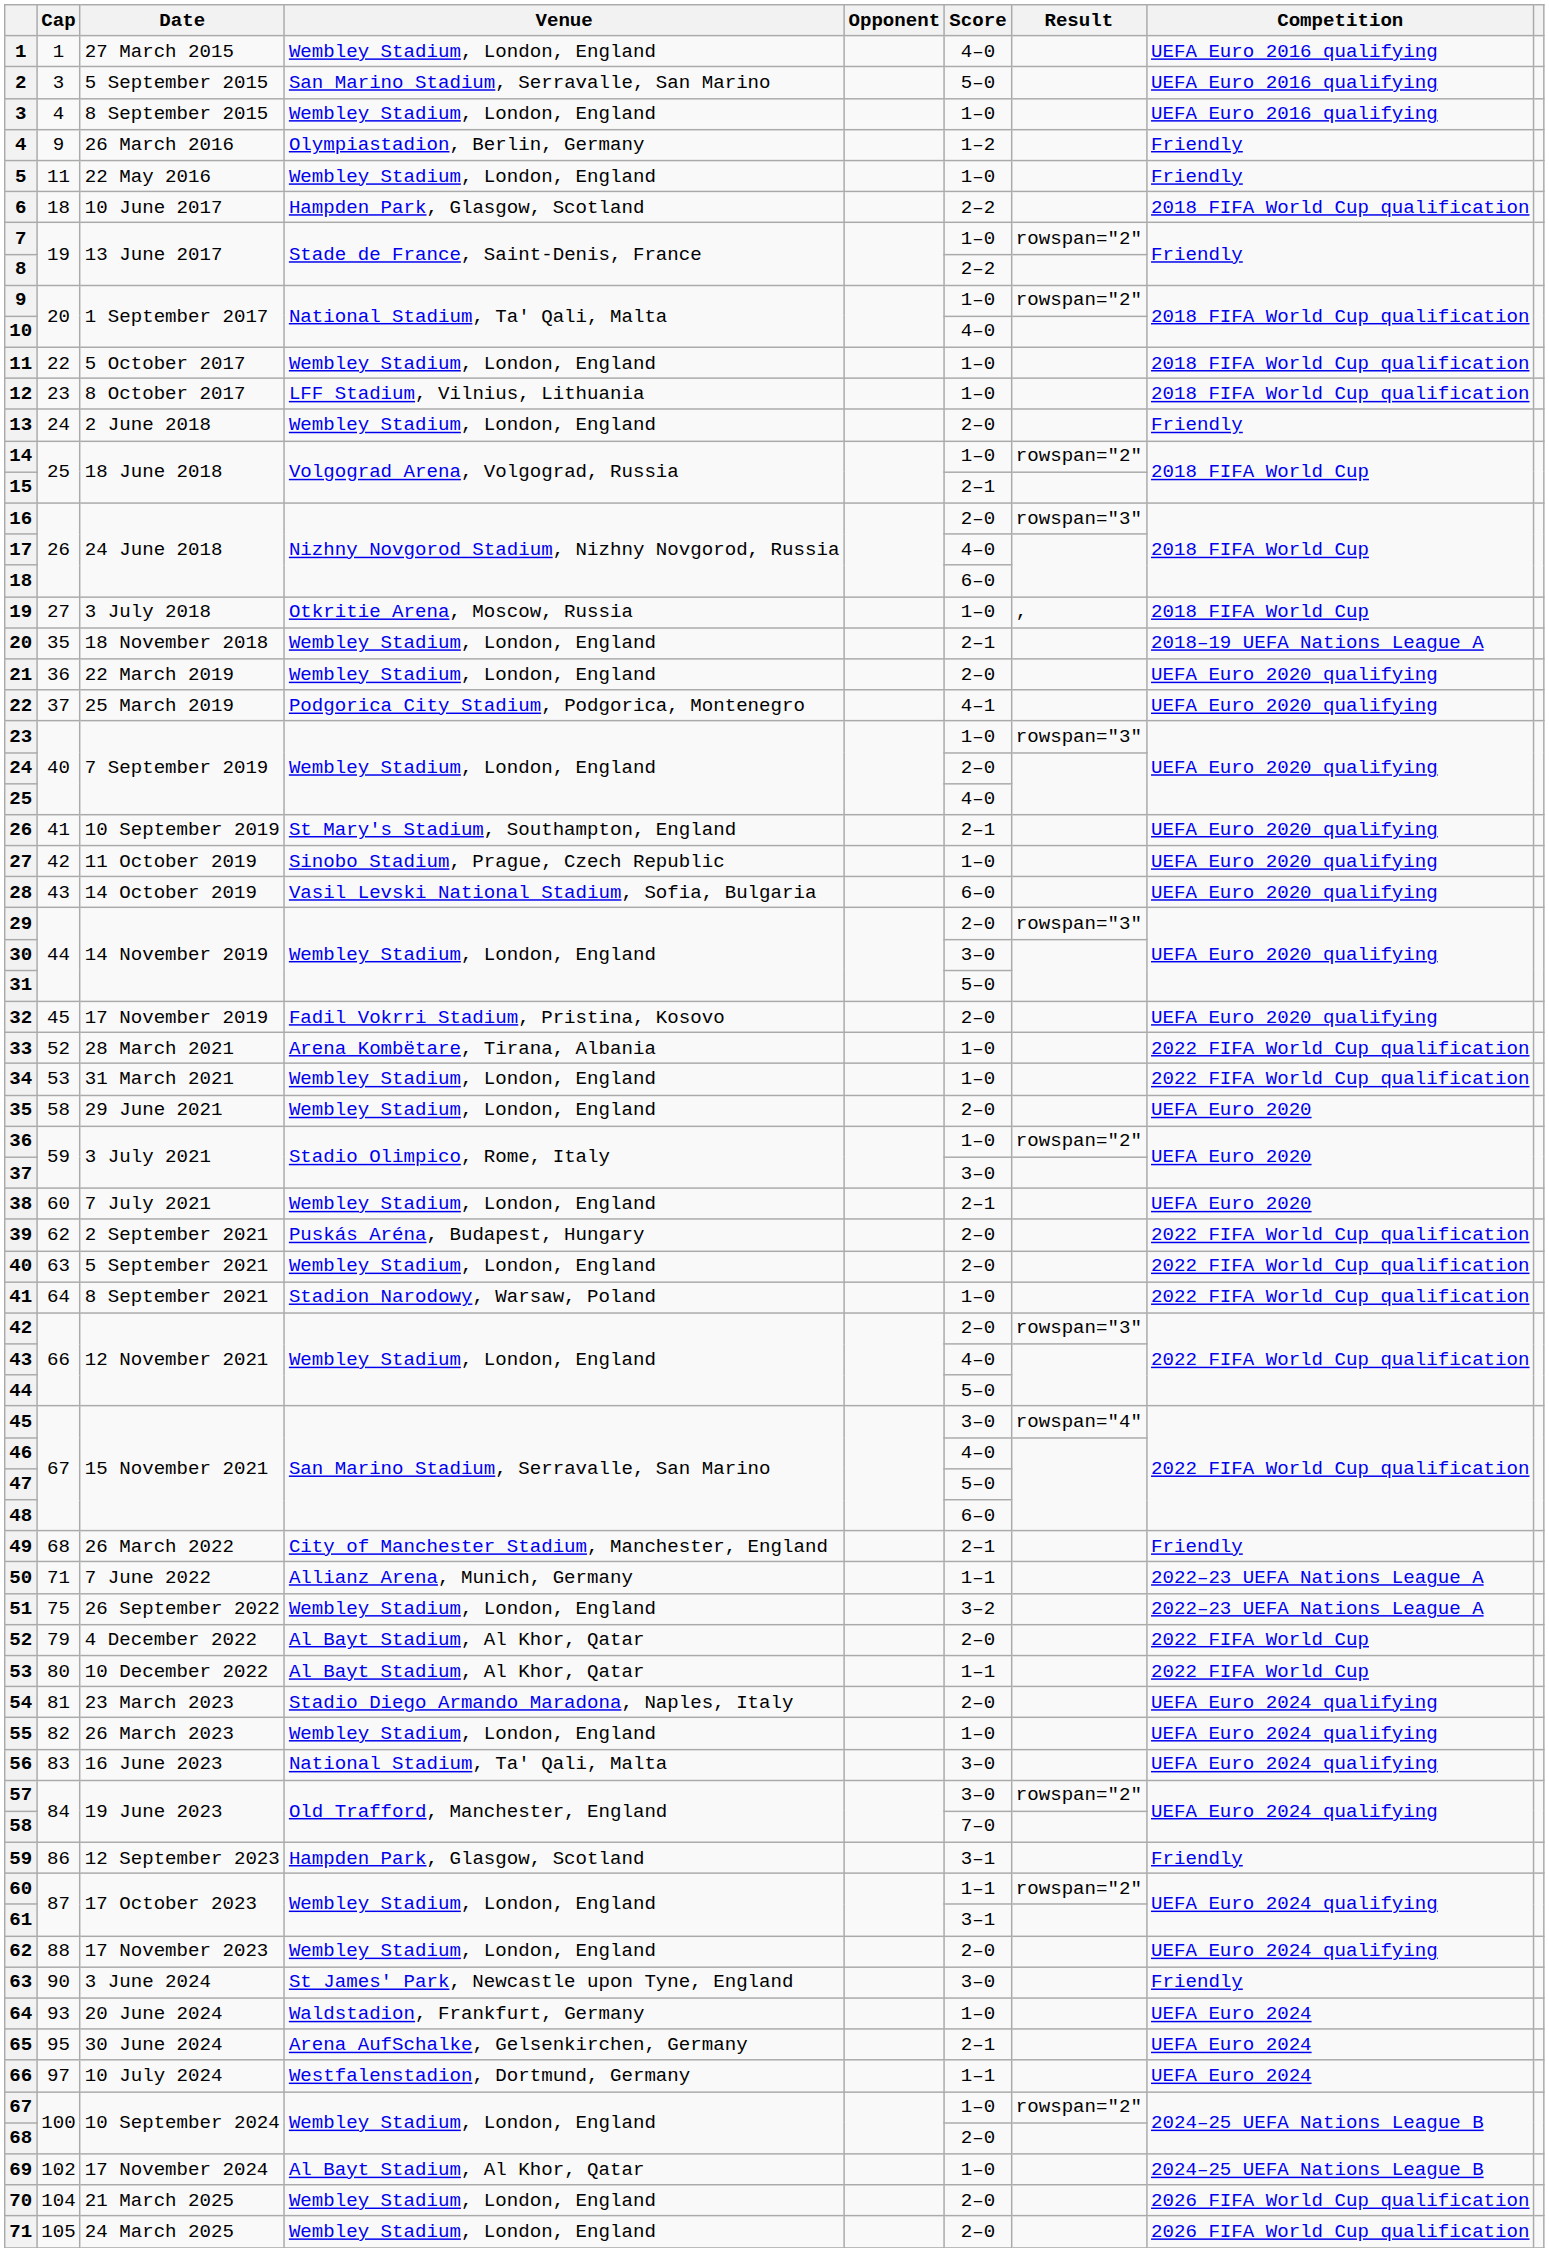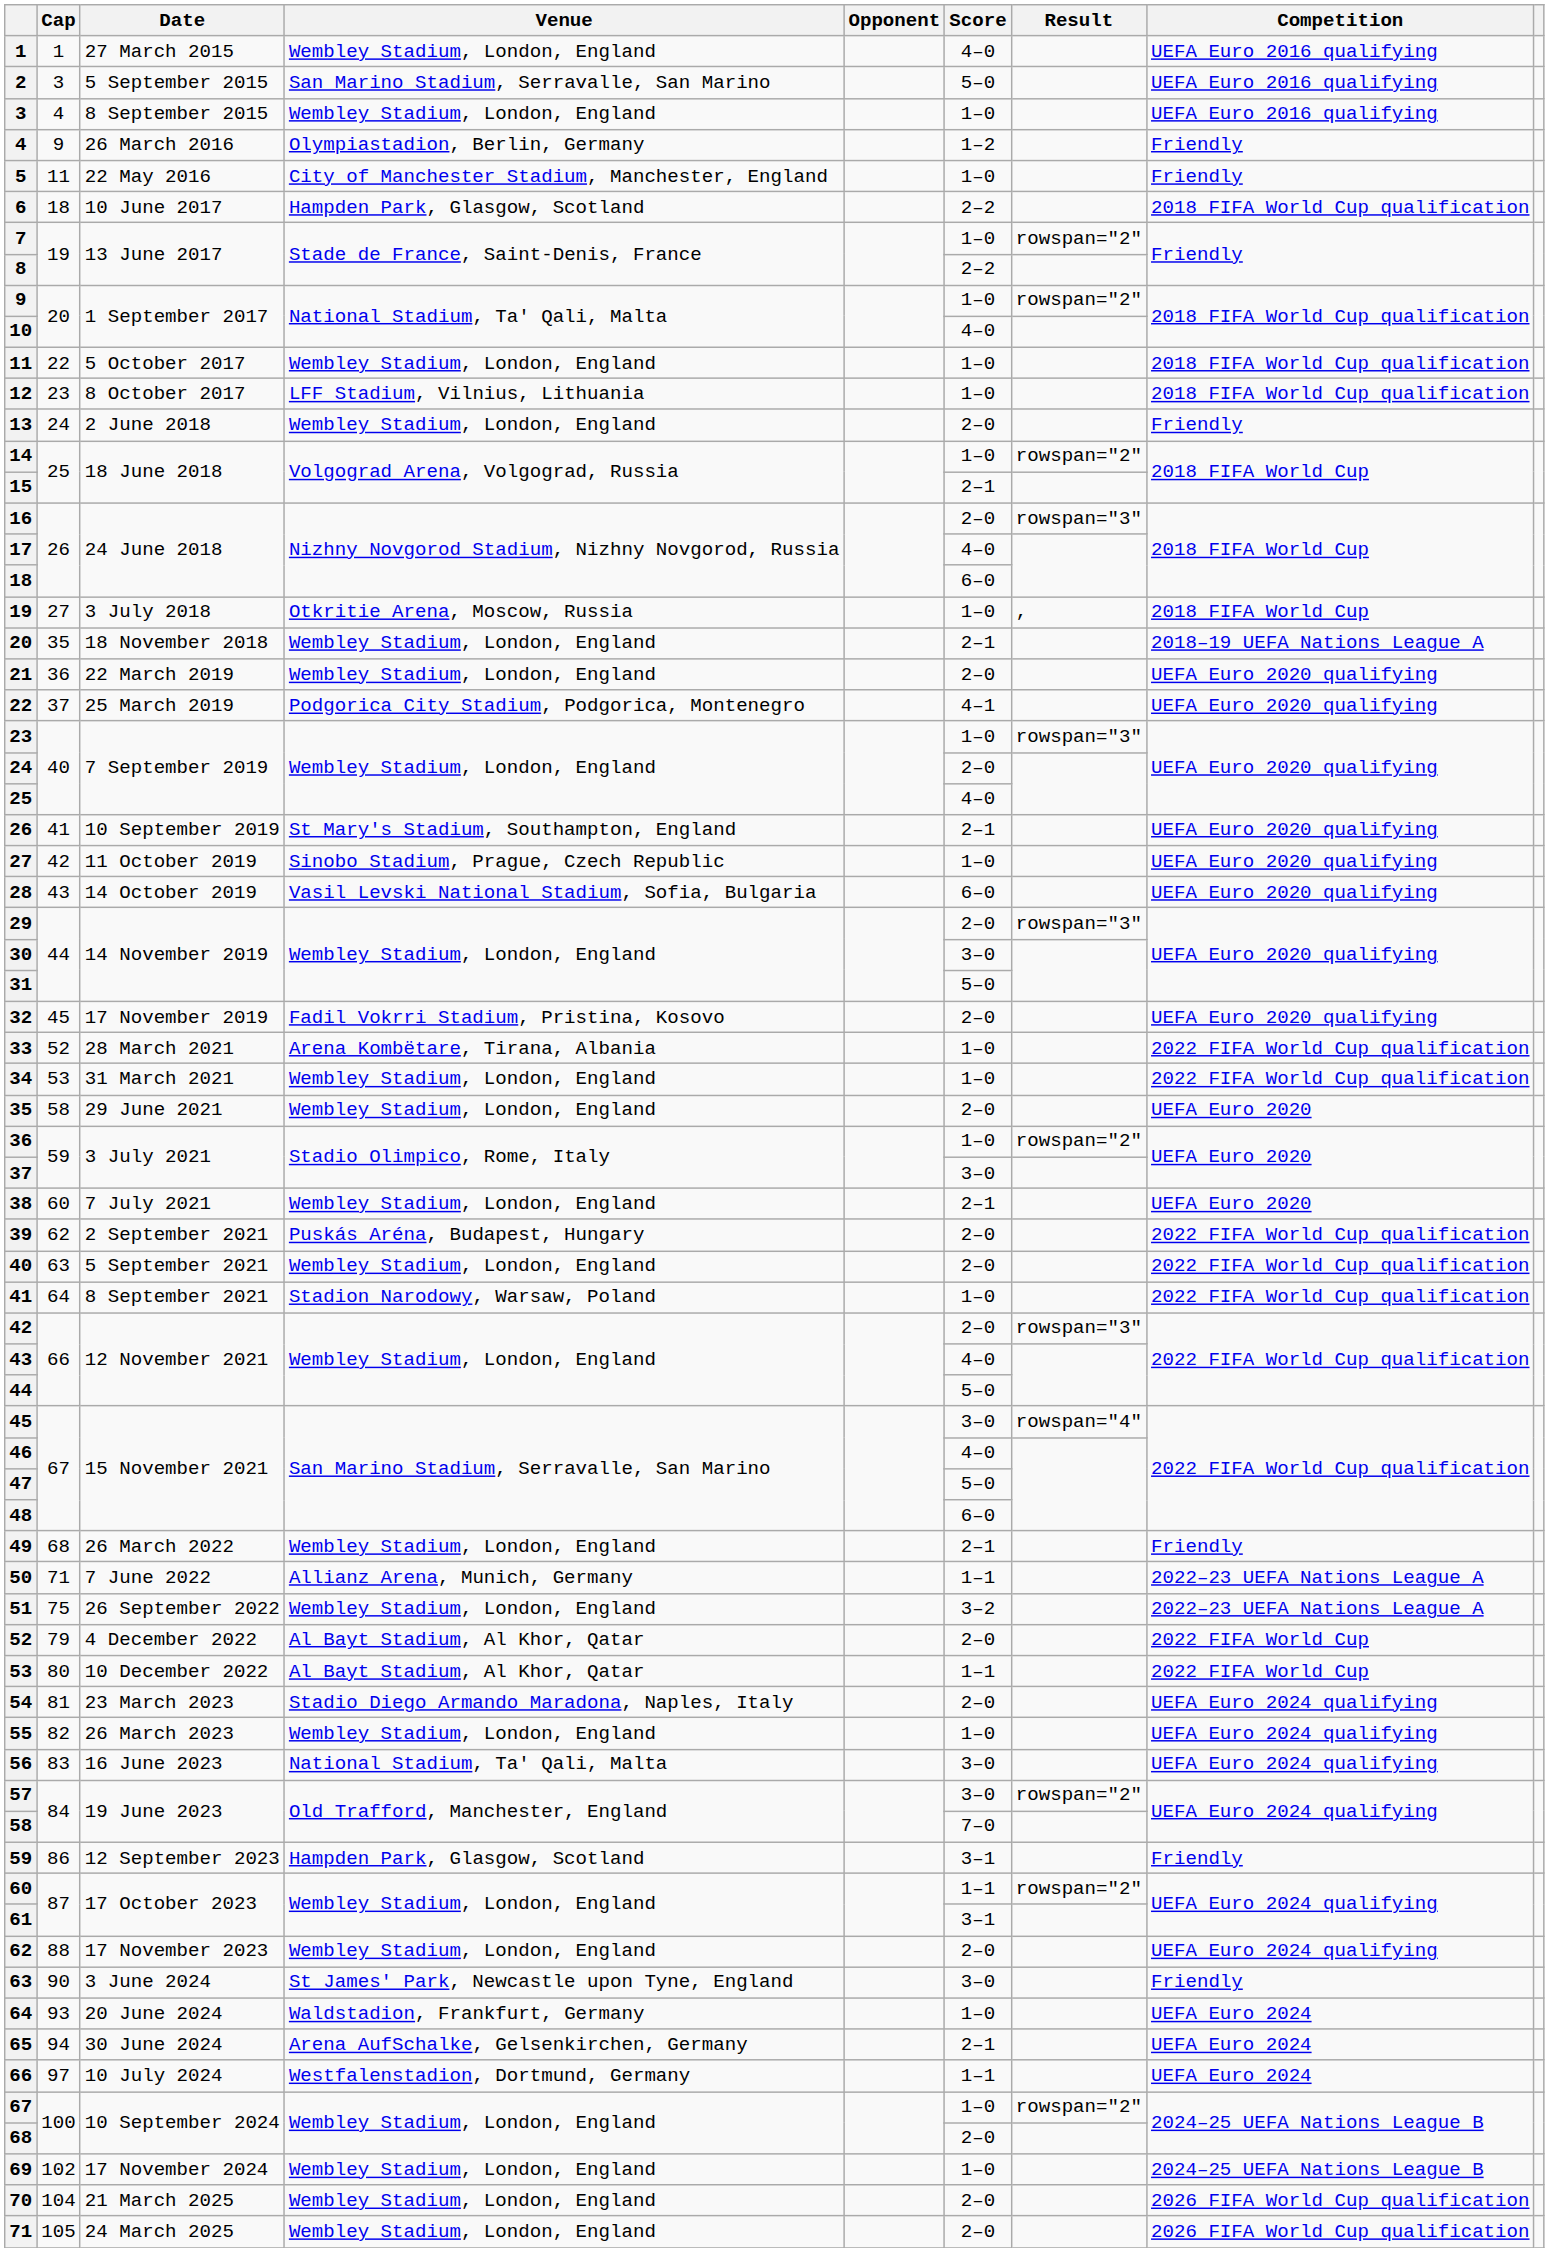(472, 176) Wembley Stadium, London, England -> (558, 176) City of Manchester Stadium, Manchester, England
(558, 1546) City of Manchester Stadium, Manchester, England -> (472, 1546) Wembley Stadium, London, England
(59, 2045) 95 -> (59, 2045) 94
(467, 2169) Al Bayt Stadium, Al Khor, Qatar -> (472, 2169) Wembley Stadium, London, England
